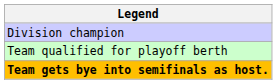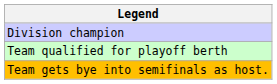(138, 70) bold -> (138, 70) normal
